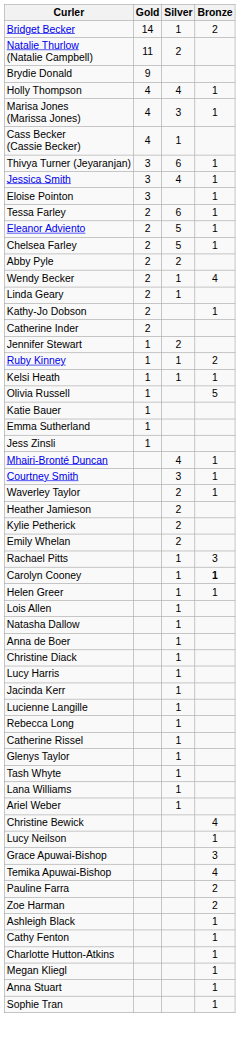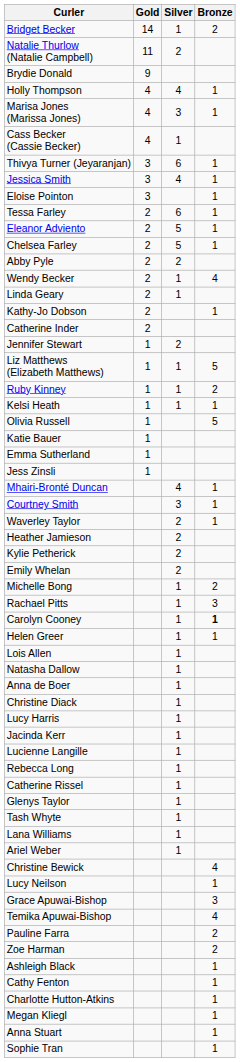+ row: (55, 367)
+ row: (39, 587)
